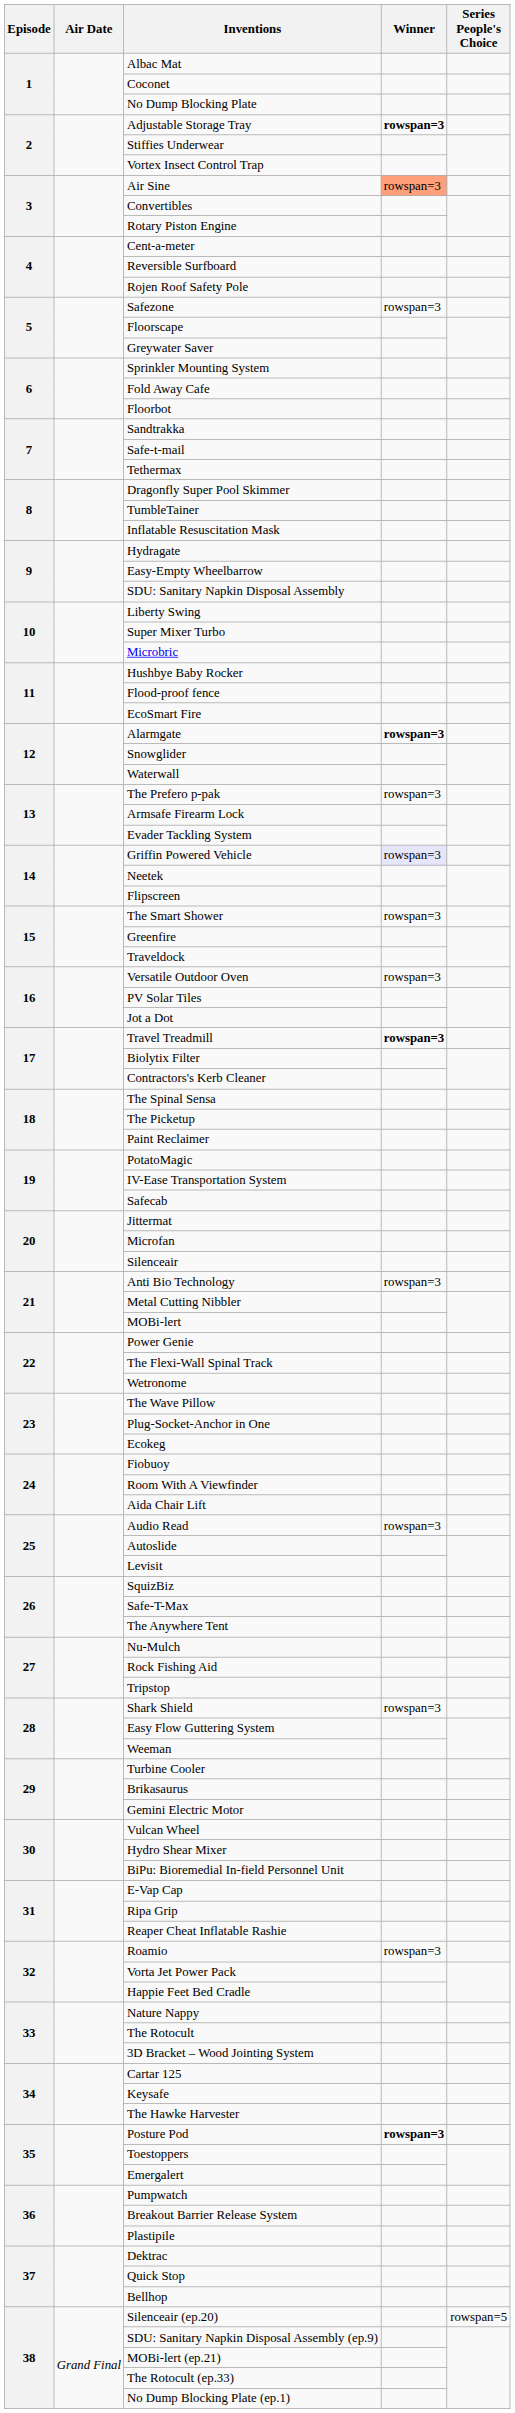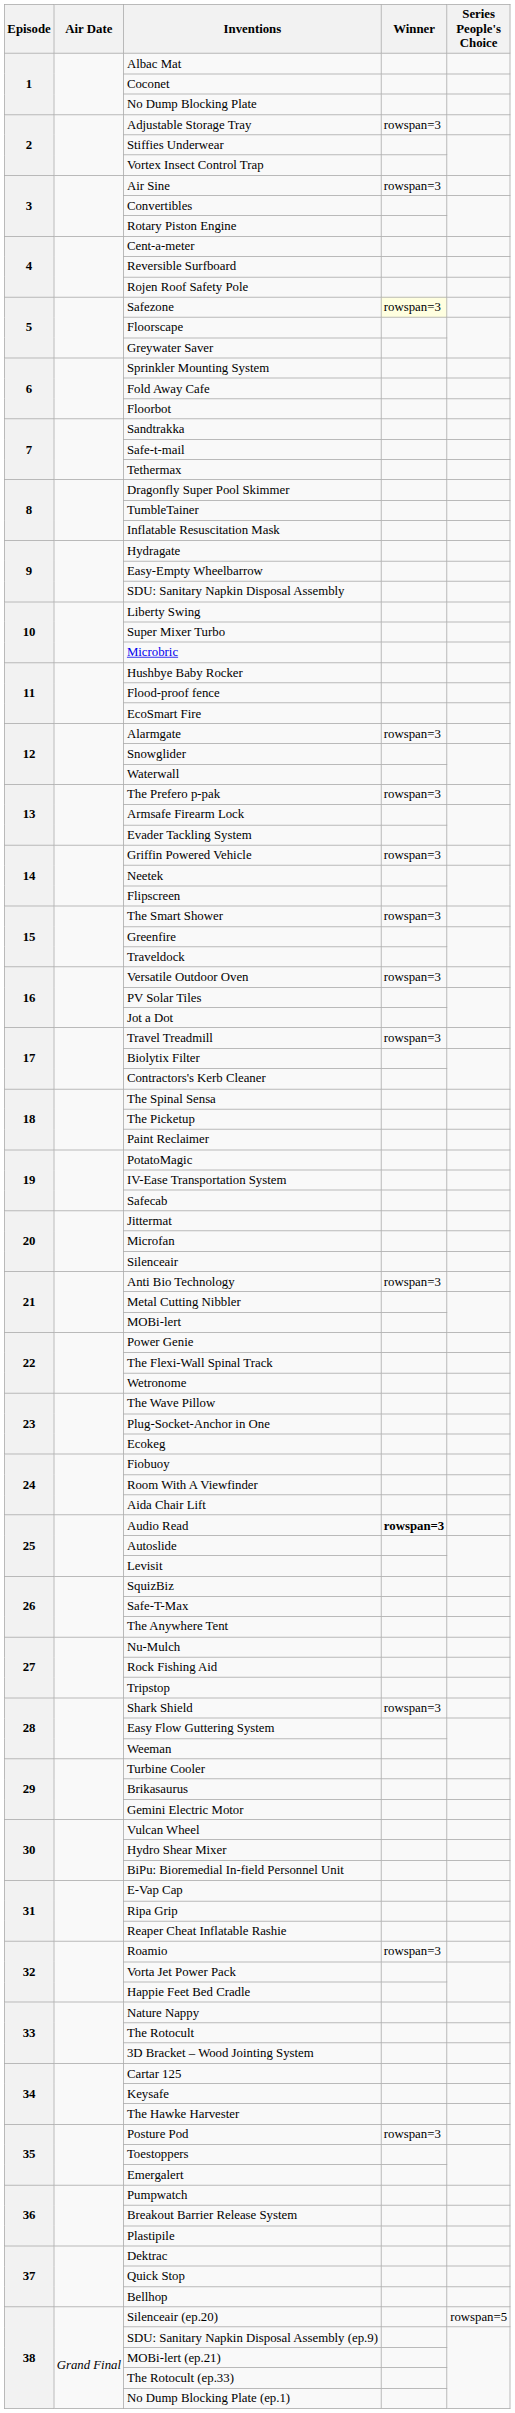(414, 124) bold -> (412, 124) normal
(412, 185) lightsalmon background -> (412, 185) no background
(412, 307) no background -> (412, 307) lightyellow background
(414, 733) bold -> (412, 733) normal
(412, 855) lavender background -> (412, 855) no background
(414, 1038) bold -> (412, 1038) normal
(412, 1525) normal -> (414, 1525) bold
(414, 2134) bold -> (412, 2134) normal
